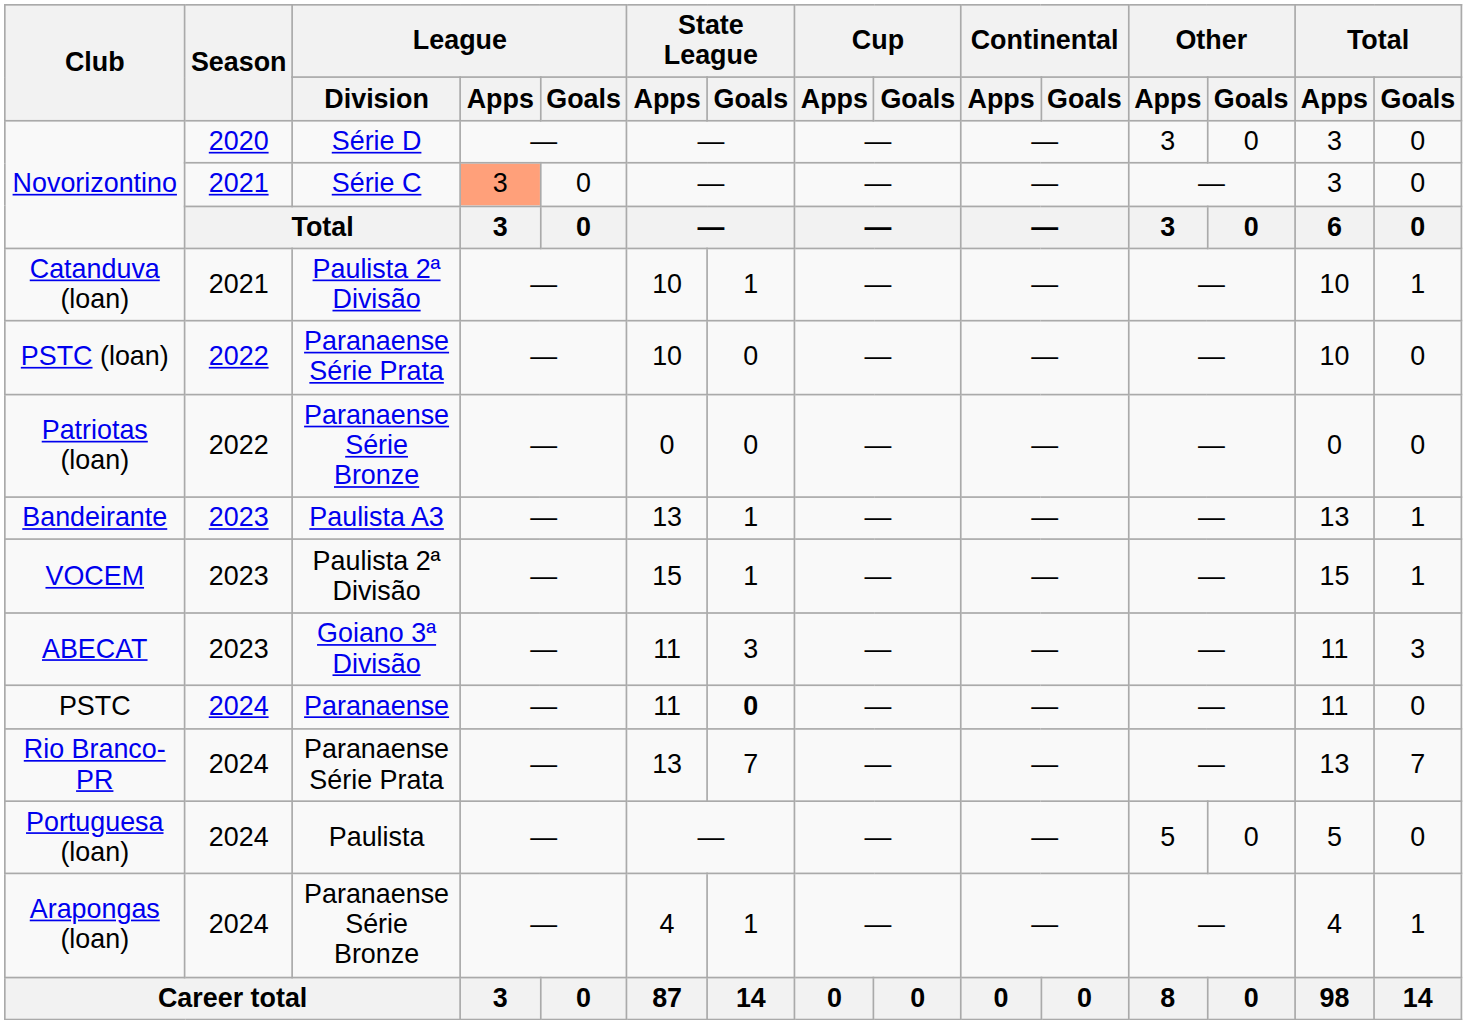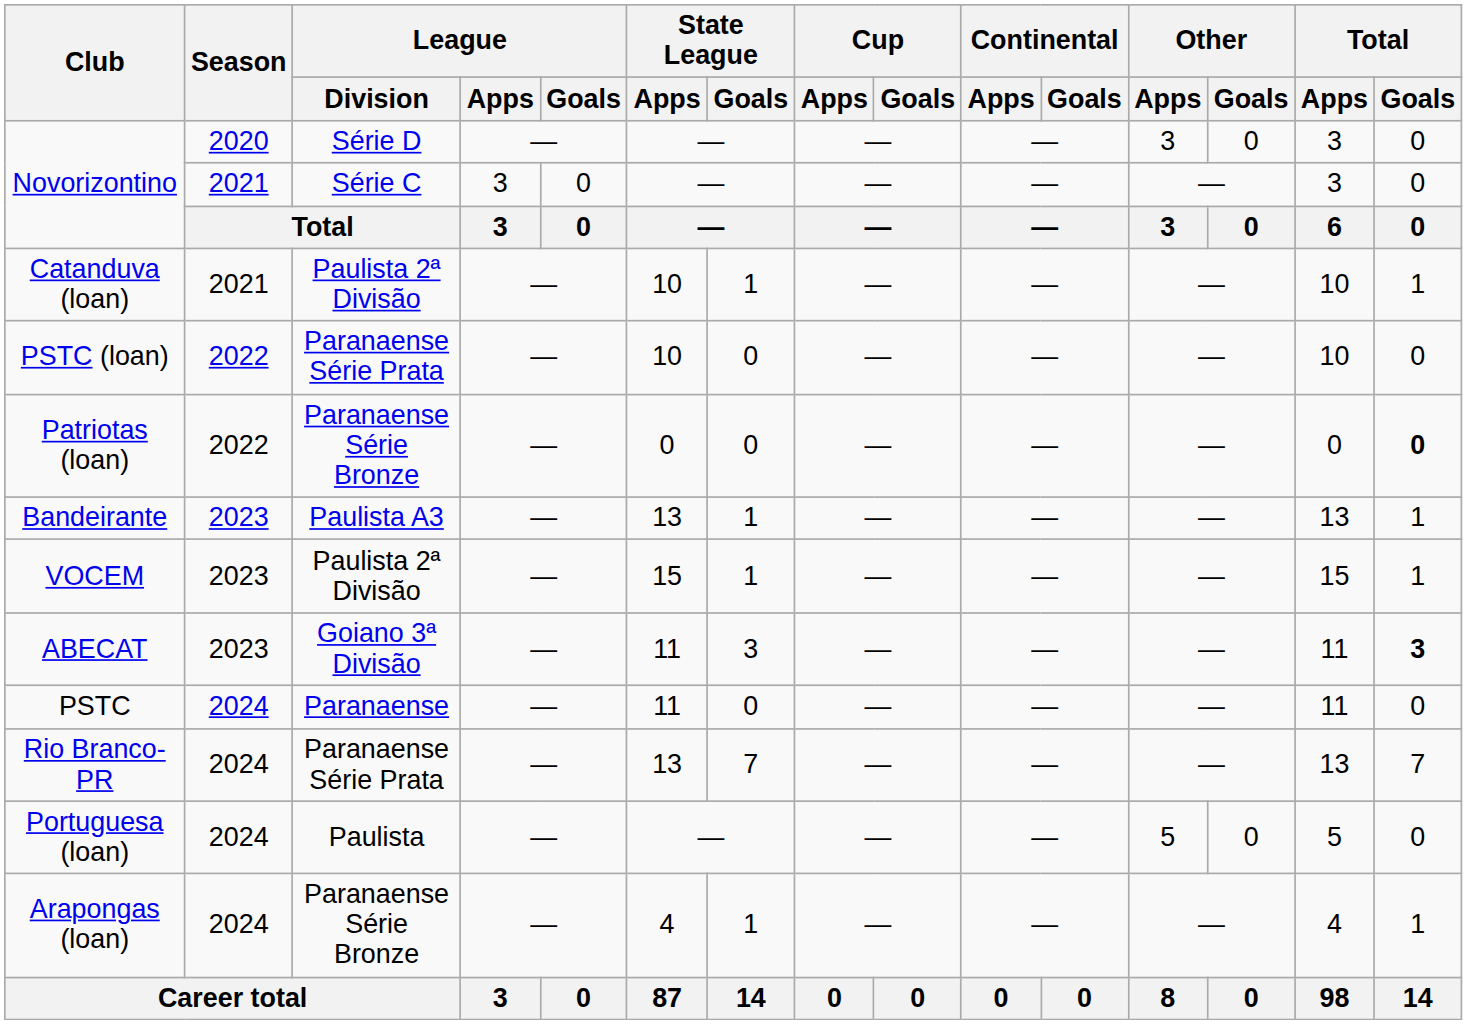(500, 183) lightsalmon background -> (500, 183) no background
(1418, 445) normal -> (1418, 445) bold
(1418, 648) normal -> (1418, 648) bold
(751, 706) bold -> (751, 706) normal
